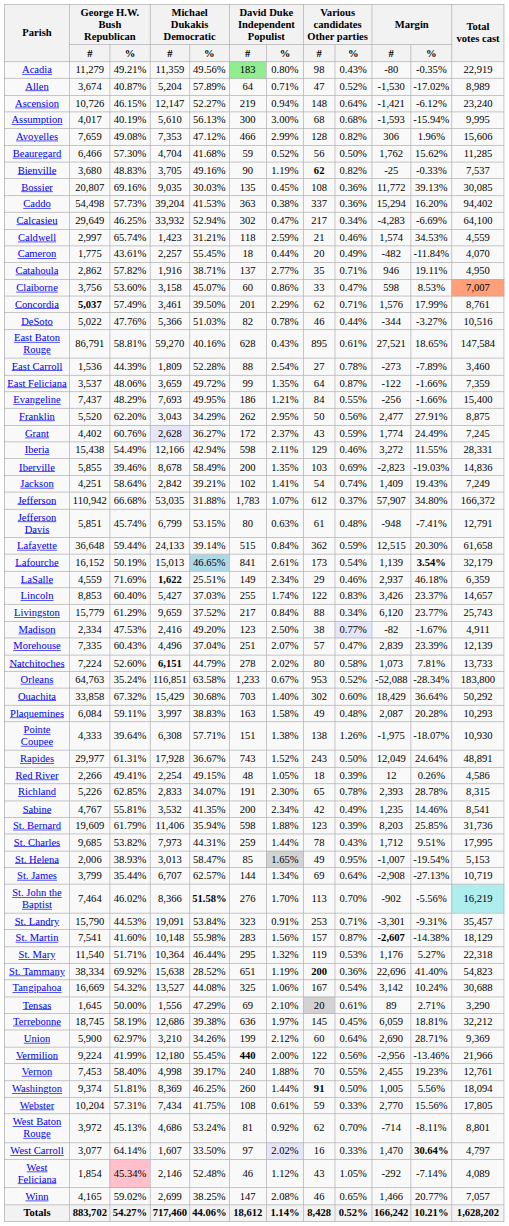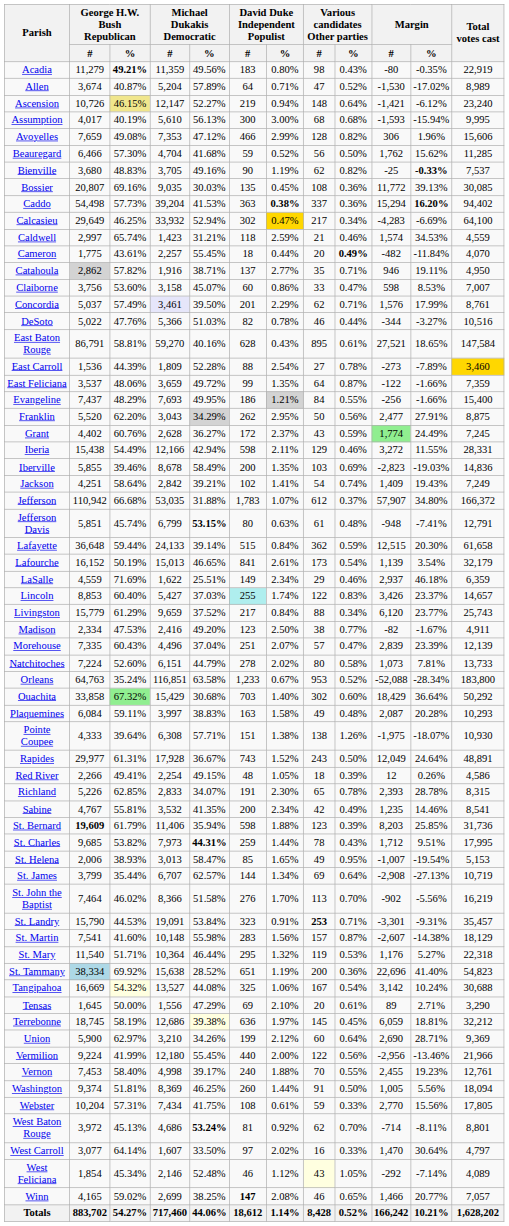(130, 70) normal -> (130, 70) bold
(248, 70) lightgreen background -> (248, 70) no background
(130, 103) no background -> (130, 103) khaki background
(319, 170) bold -> (319, 170) normal
(431, 170) normal -> (431, 170) bold
(285, 204) normal -> (285, 204) bold
(431, 204) normal -> (431, 204) bold
(285, 220) no background -> (285, 220) gold background
(353, 254) normal -> (353, 254) bold
(90, 271) no background -> (90, 271) lightgrey background
(478, 287) lightsalmon background -> (478, 287) no background
(90, 304) bold -> (90, 304) normal
(170, 304) no background -> (170, 304) lavender background
(478, 366) no background -> (478, 366) gold background
(285, 400) no background -> (285, 400) lightgrey background
(209, 416) no background -> (209, 416) lightgrey background
(170, 433) lavender background -> (170, 433) no background
(391, 433) no background -> (391, 433) lightgreen background
(209, 523) normal -> (209, 523) bold
(209, 562) lightblue background -> (209, 562) no background
(431, 562) bold -> (431, 562) normal
(170, 579) bold -> (170, 579) normal
(248, 596) no background -> (248, 596) paleturquoise background
(353, 629) lavender background -> (353, 629) no background
(170, 663) bold -> (170, 663) normal
(130, 696) no background -> (130, 696) lightgreen background
(90, 825) normal -> (90, 825) bold
(209, 842) normal -> (209, 842) bold
(285, 859) lightgrey background -> (285, 859) no background
(209, 898) bold -> (209, 898) normal
(478, 898) paleturquoise background -> (478, 898) no background
(319, 921) normal -> (319, 921) bold
(391, 938) bold -> (391, 938) normal
(90, 971) no background -> (90, 971) lightblue background
(319, 971) bold -> (319, 971) normal
(130, 988) no background -> (130, 988) lightyellow background
(319, 1005) lightgrey background -> (319, 1005) no background
(209, 1022) no background -> (209, 1022) lightyellow background
(248, 1055) bold -> (248, 1055) normal
(319, 1089) bold -> (319, 1089) normal
(209, 1128) normal -> (209, 1128) bold
(285, 1151) lavender background -> (285, 1151) no background
(431, 1151) bold -> (431, 1151) normal
(130, 1173) pink background -> (130, 1173) no background
(319, 1173) no background -> (319, 1173) lightyellow background
(248, 1196) normal -> (248, 1196) bold
